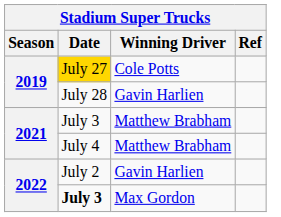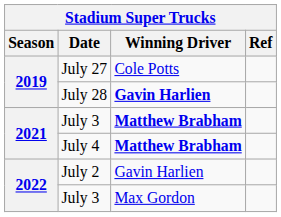(84, 69) gold background -> (84, 69) no background
(159, 95) normal -> (162, 95) bold
(173, 120) normal -> (178, 120) bold
(173, 146) normal -> (178, 146) bold
(82, 198) bold -> (80, 198) normal
